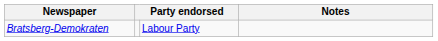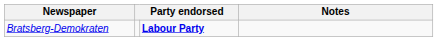(171, 28) normal -> (173, 28) bold
